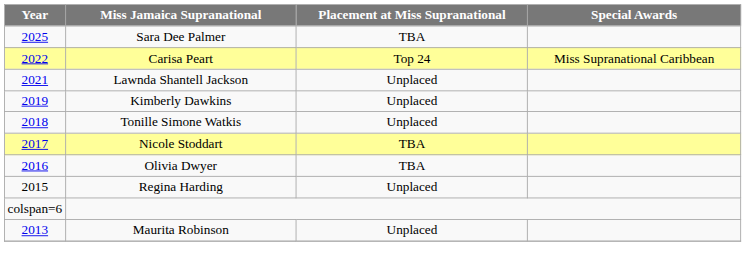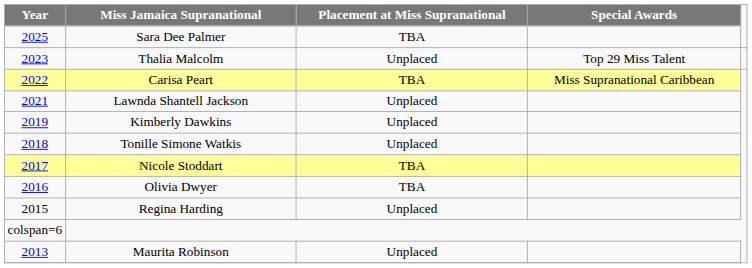+ row: (35, 57)
(412, 57) Top 24 -> (412, 79) TBA
